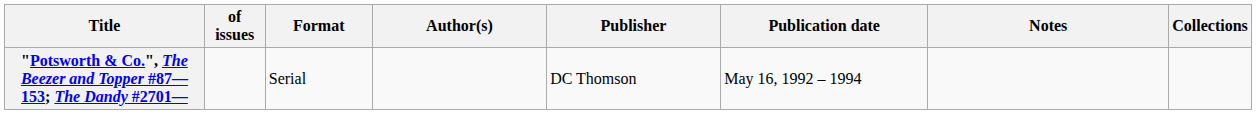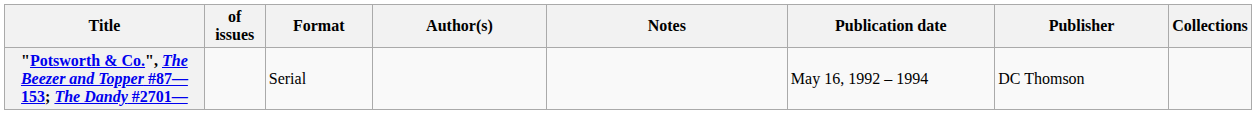columns swapped: (633, 26) <-> (1048, 26)
